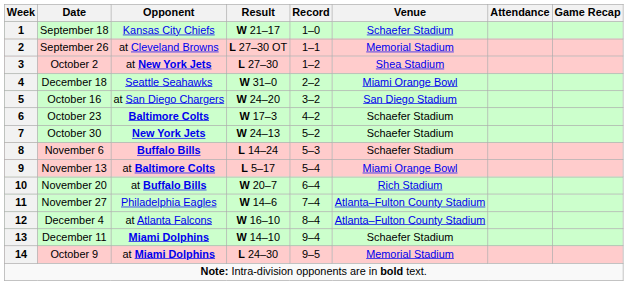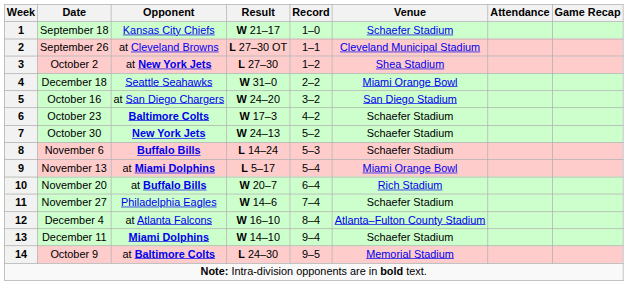(410, 47) Memorial Stadium -> (410, 47) Cleveland Municipal Stadium
(169, 168) at Baltimore Colts -> (169, 168) at Miami Dolphins
(410, 202) Atlanta–Fulton County Stadium -> (410, 202) Schaefer Stadium
(169, 254) at Miami Dolphins -> (169, 254) at Baltimore Colts
